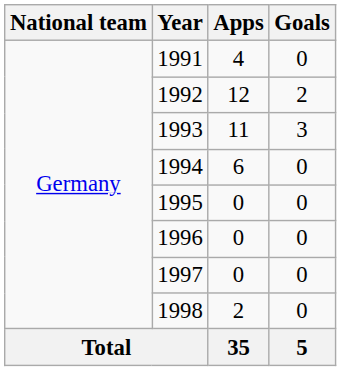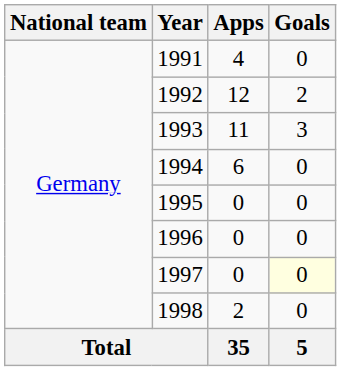(302, 274) no background -> (302, 274) lightyellow background
